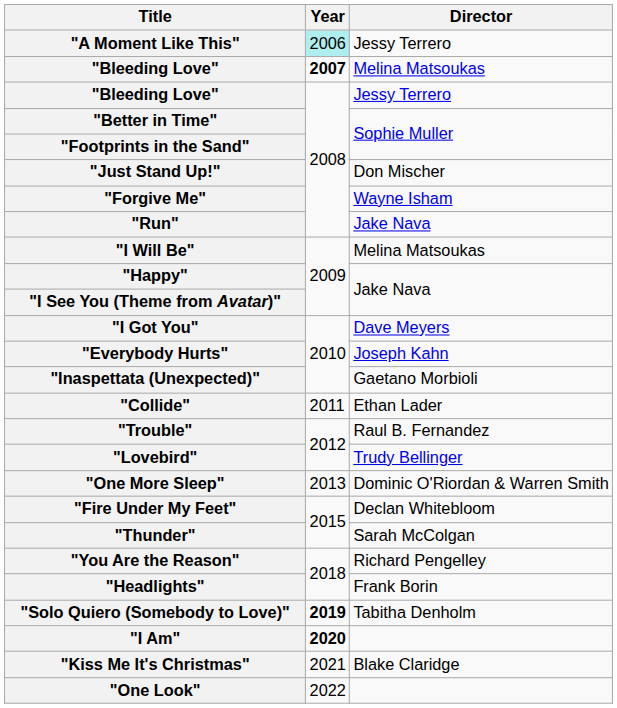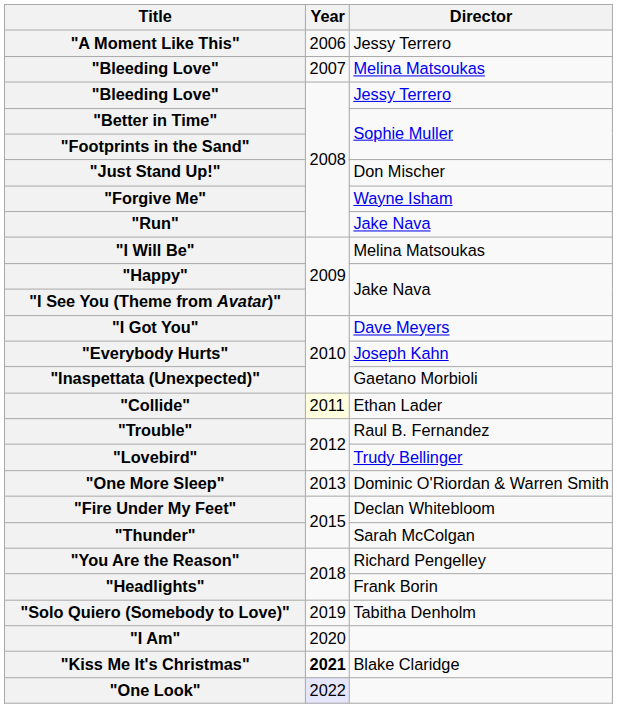(328, 43) paleturquoise background -> (328, 43) no background
(328, 69) bold -> (328, 69) normal
(327, 405) no background -> (327, 405) lightyellow background
(328, 612) bold -> (328, 612) normal
(328, 638) bold -> (328, 638) normal
(328, 664) normal -> (328, 664) bold
(328, 690) no background -> (328, 690) lavender background
